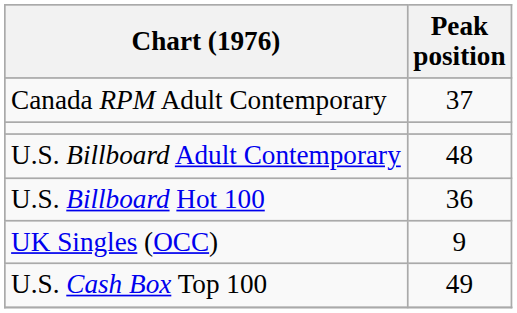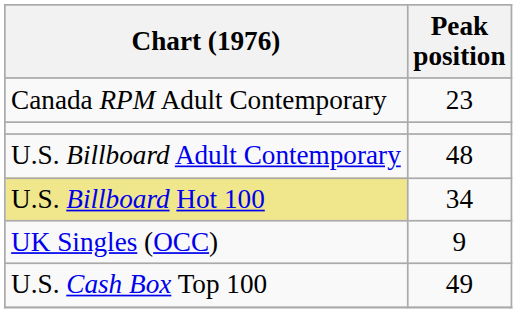(459, 99) 37 -> (459, 99) 23
(138, 198) no background -> (138, 198) khaki background
(459, 198) 36 -> (459, 198) 34
